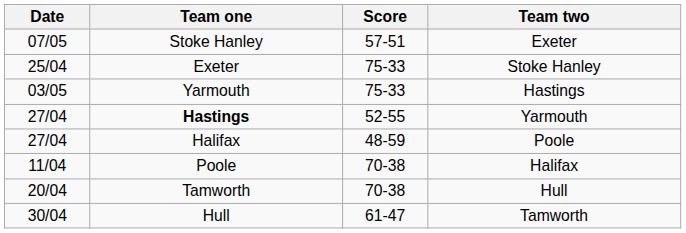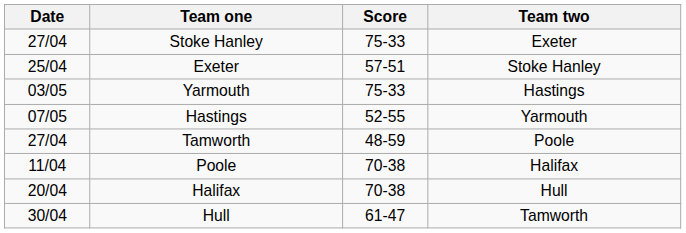(47, 41) 07/05 -> (47, 41) 27/04
(385, 41) 57-51 -> (385, 41) 75-33
(385, 66) 75-33 -> (385, 66) 57-51
(47, 116) 27/04 -> (47, 116) 07/05
(216, 116) bold -> (216, 116) normal
(216, 141) Halifax -> (216, 141) Tamworth
(216, 191) Tamworth -> (216, 191) Halifax
